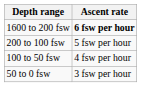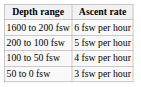(104, 27) bold -> (103, 27) normal
